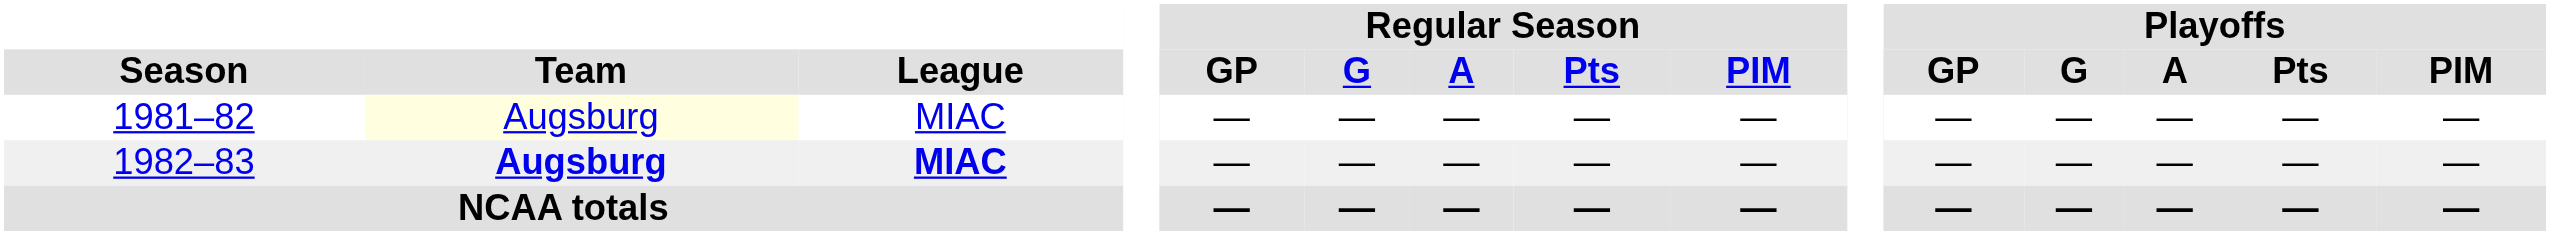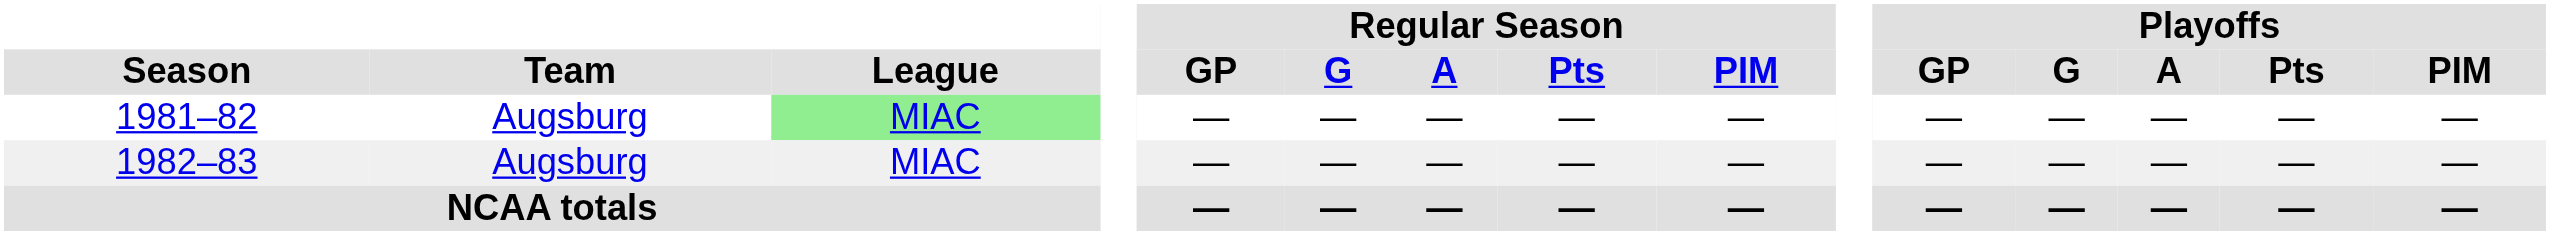(581, 116) lightyellow background -> (570, 116) no background
(960, 116) no background -> (935, 116) lightgreen background
(581, 162) bold -> (570, 162) normal
(960, 162) bold -> (935, 162) normal
